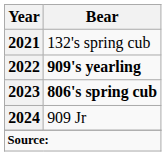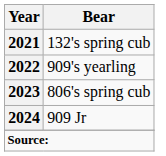(94, 67) bold -> (91, 67) normal
(102, 92) bold -> (99, 92) normal
